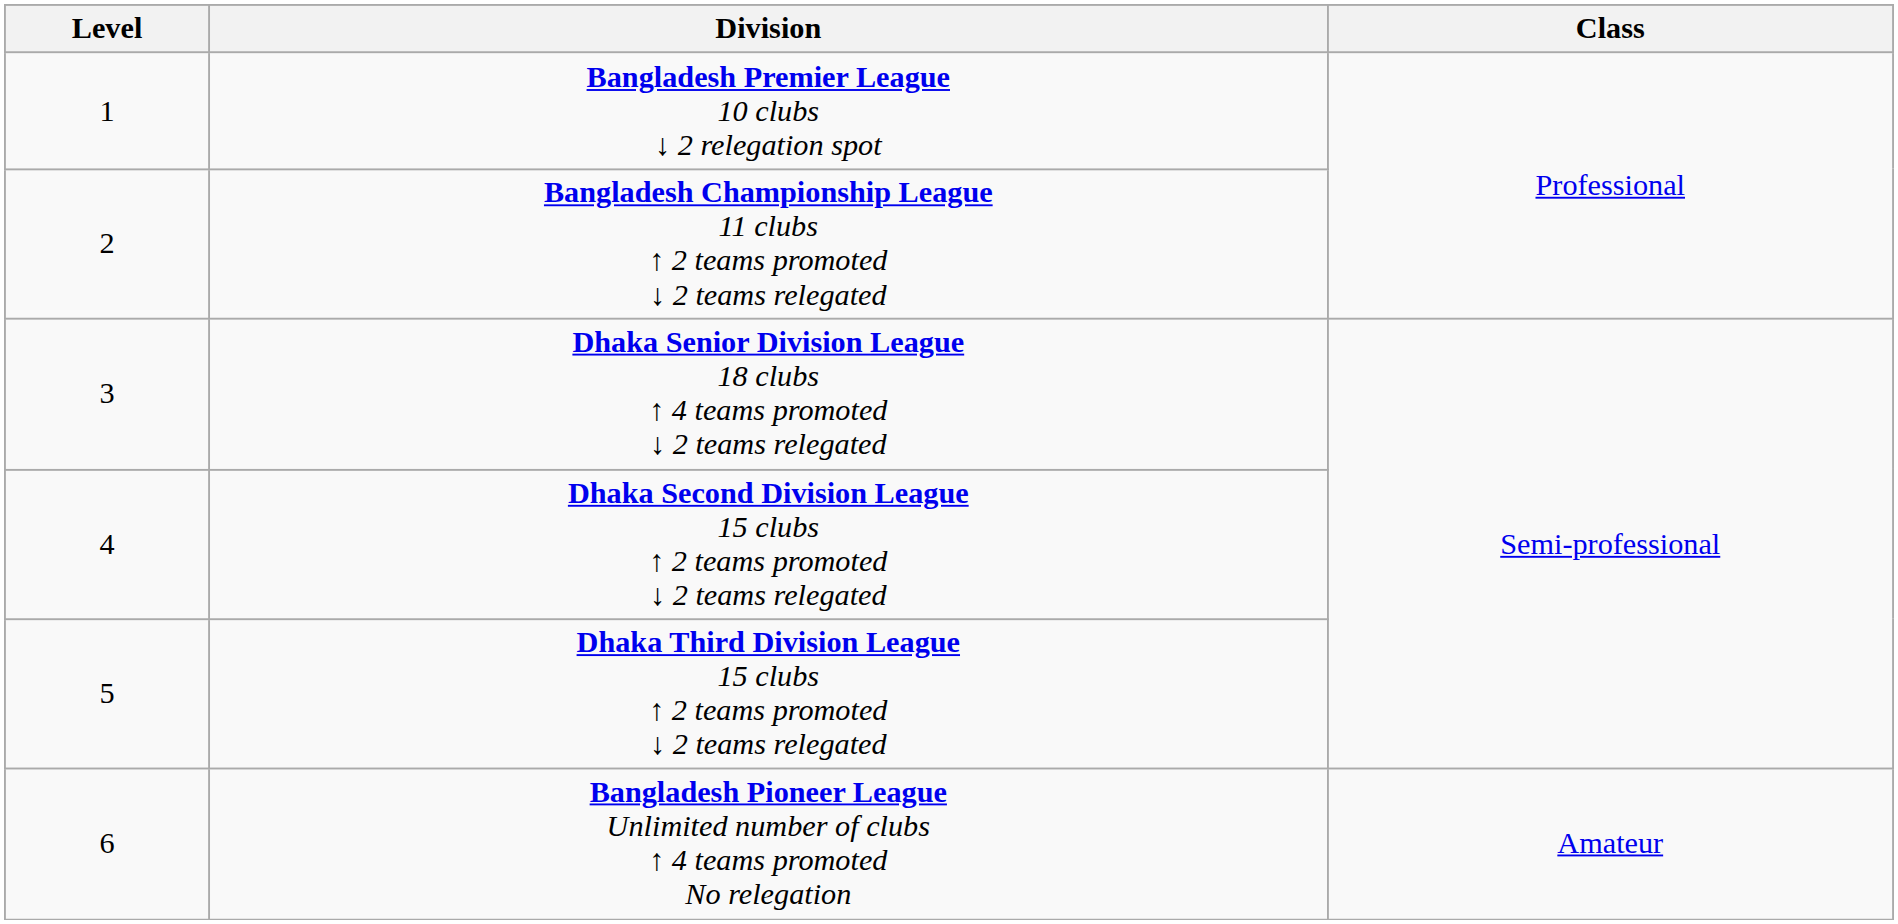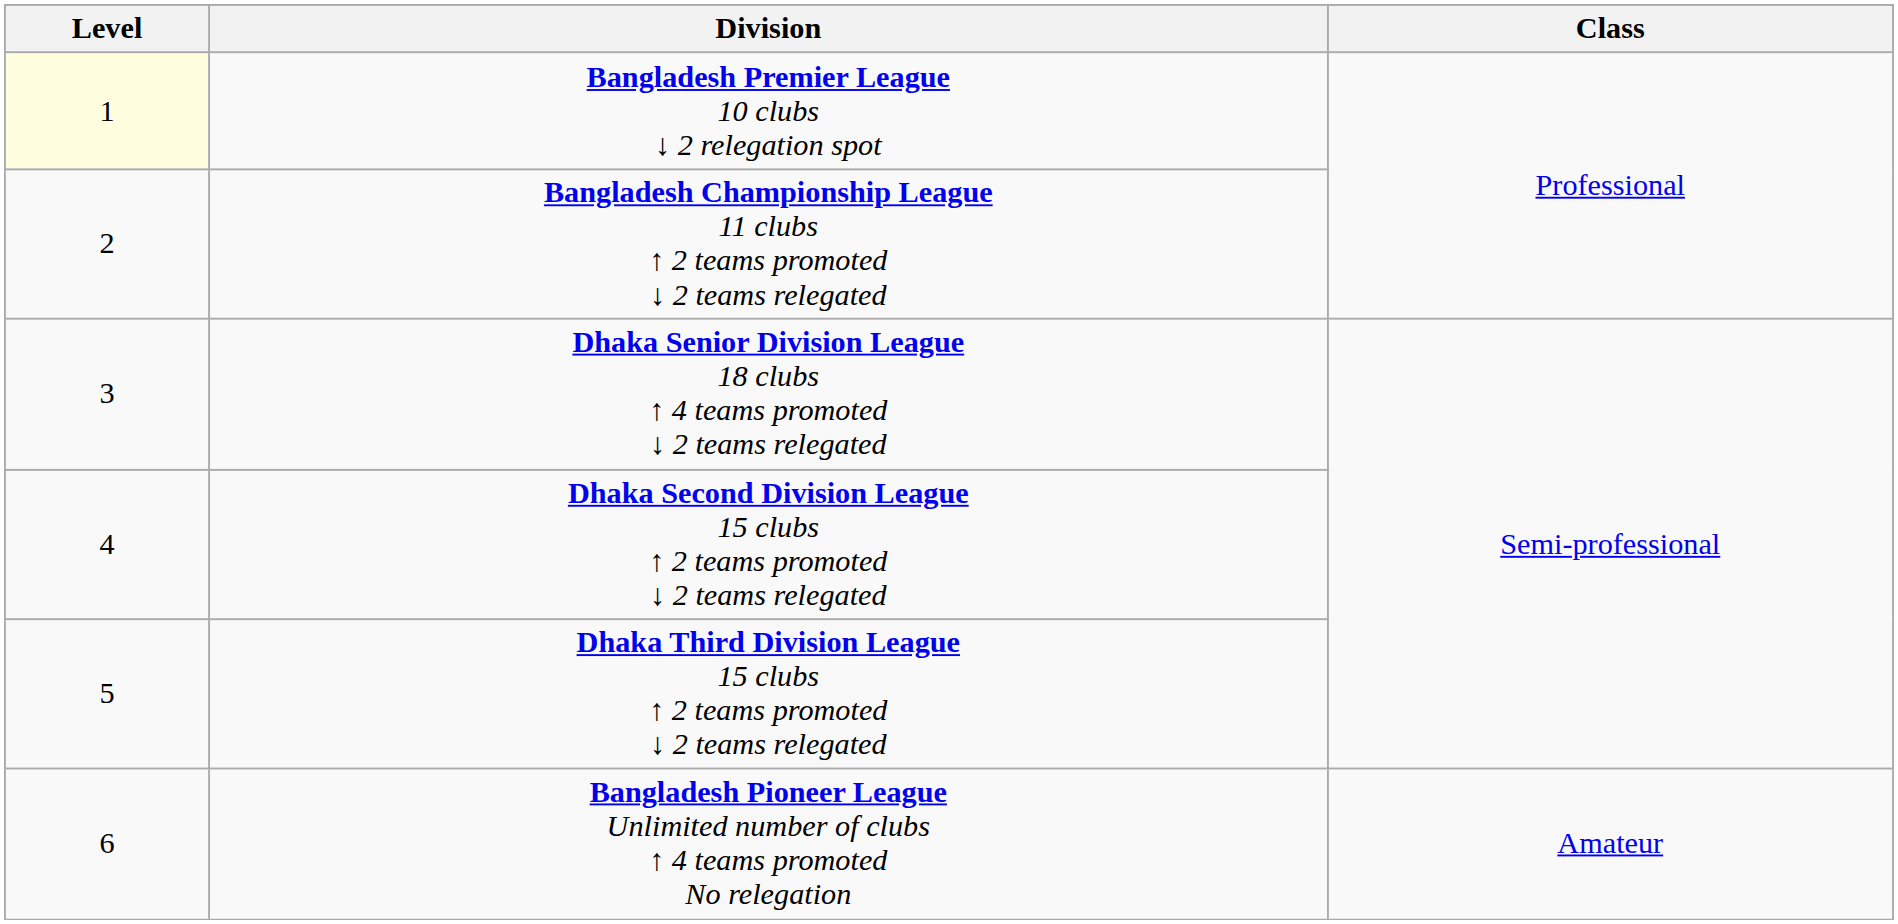(107, 110) no background -> (107, 110) lightyellow background
